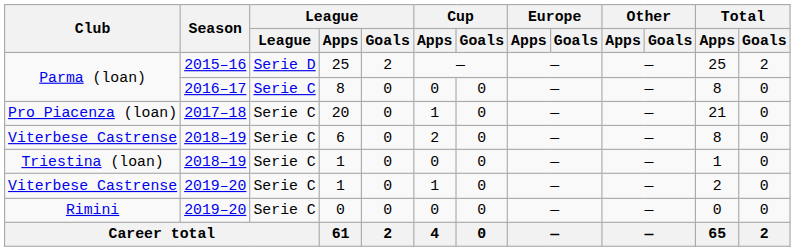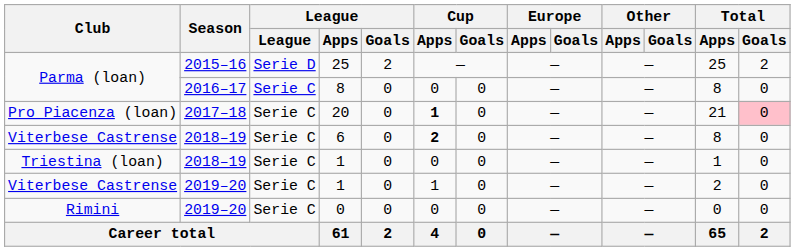(435, 113) normal -> (435, 113) bold
(764, 113) no background -> (764, 113) pink background
(435, 137) normal -> (435, 137) bold
